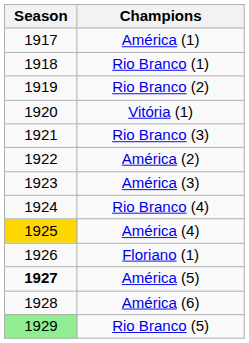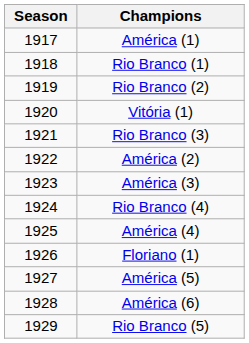(41, 231) gold background -> (41, 231) no background
(41, 278) bold -> (41, 278) normal
(41, 326) lightgreen background -> (41, 326) no background
